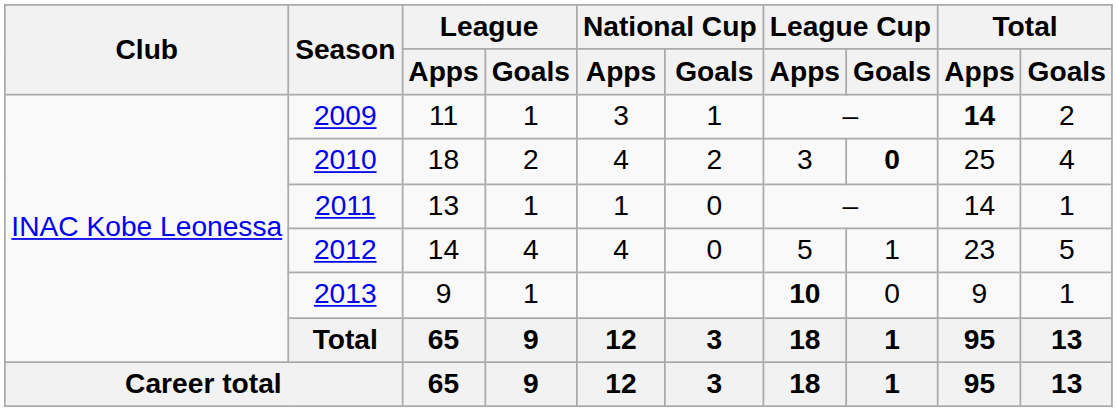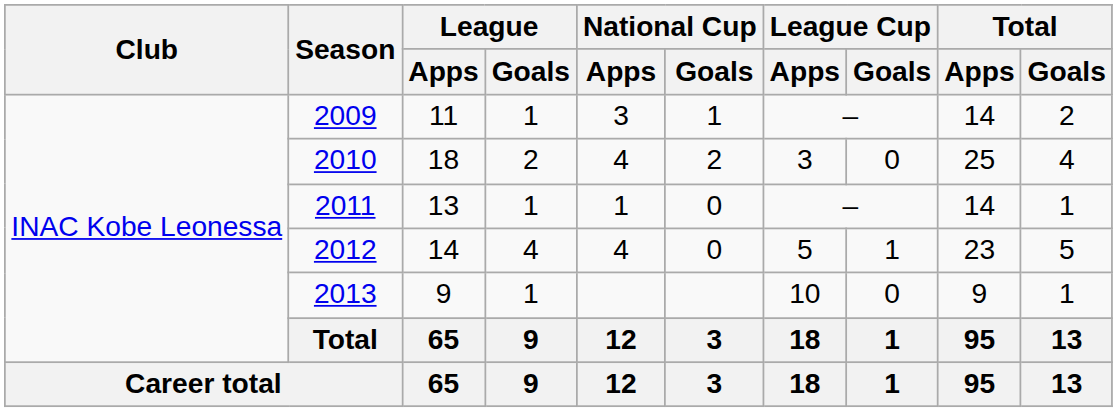(979, 116) bold -> (979, 116) normal
(892, 160) bold -> (892, 160) normal
(805, 294) bold -> (805, 294) normal
